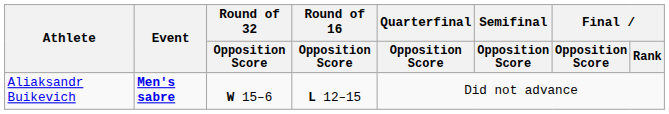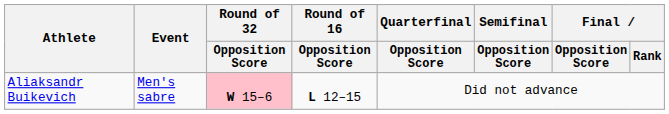(156, 91) bold -> (156, 91) normal
(250, 98) no background -> (250, 98) pink background
